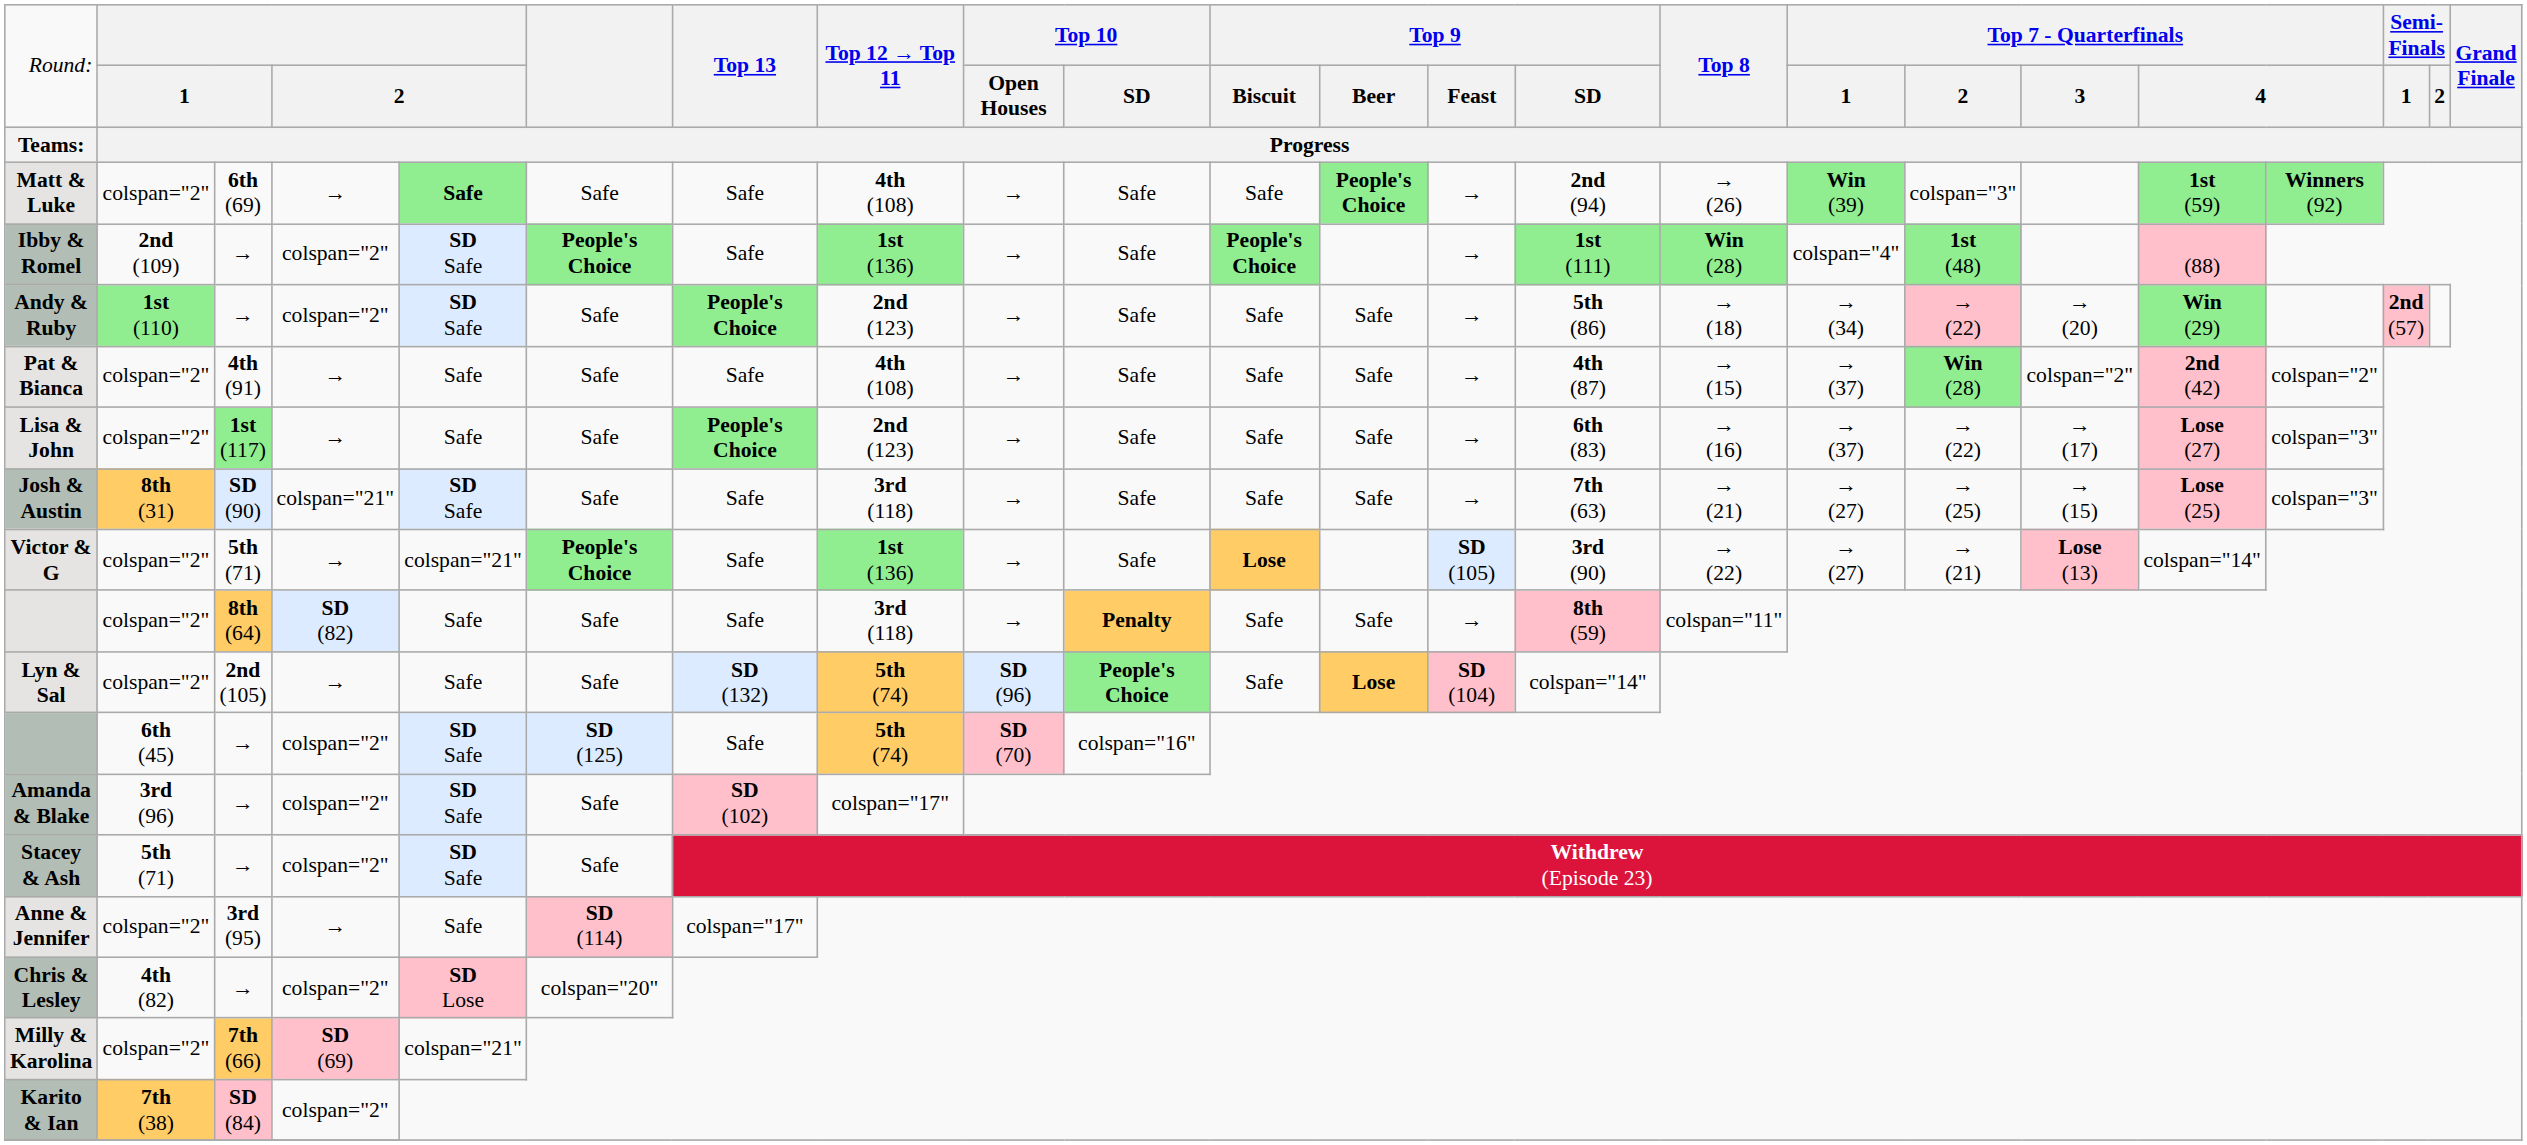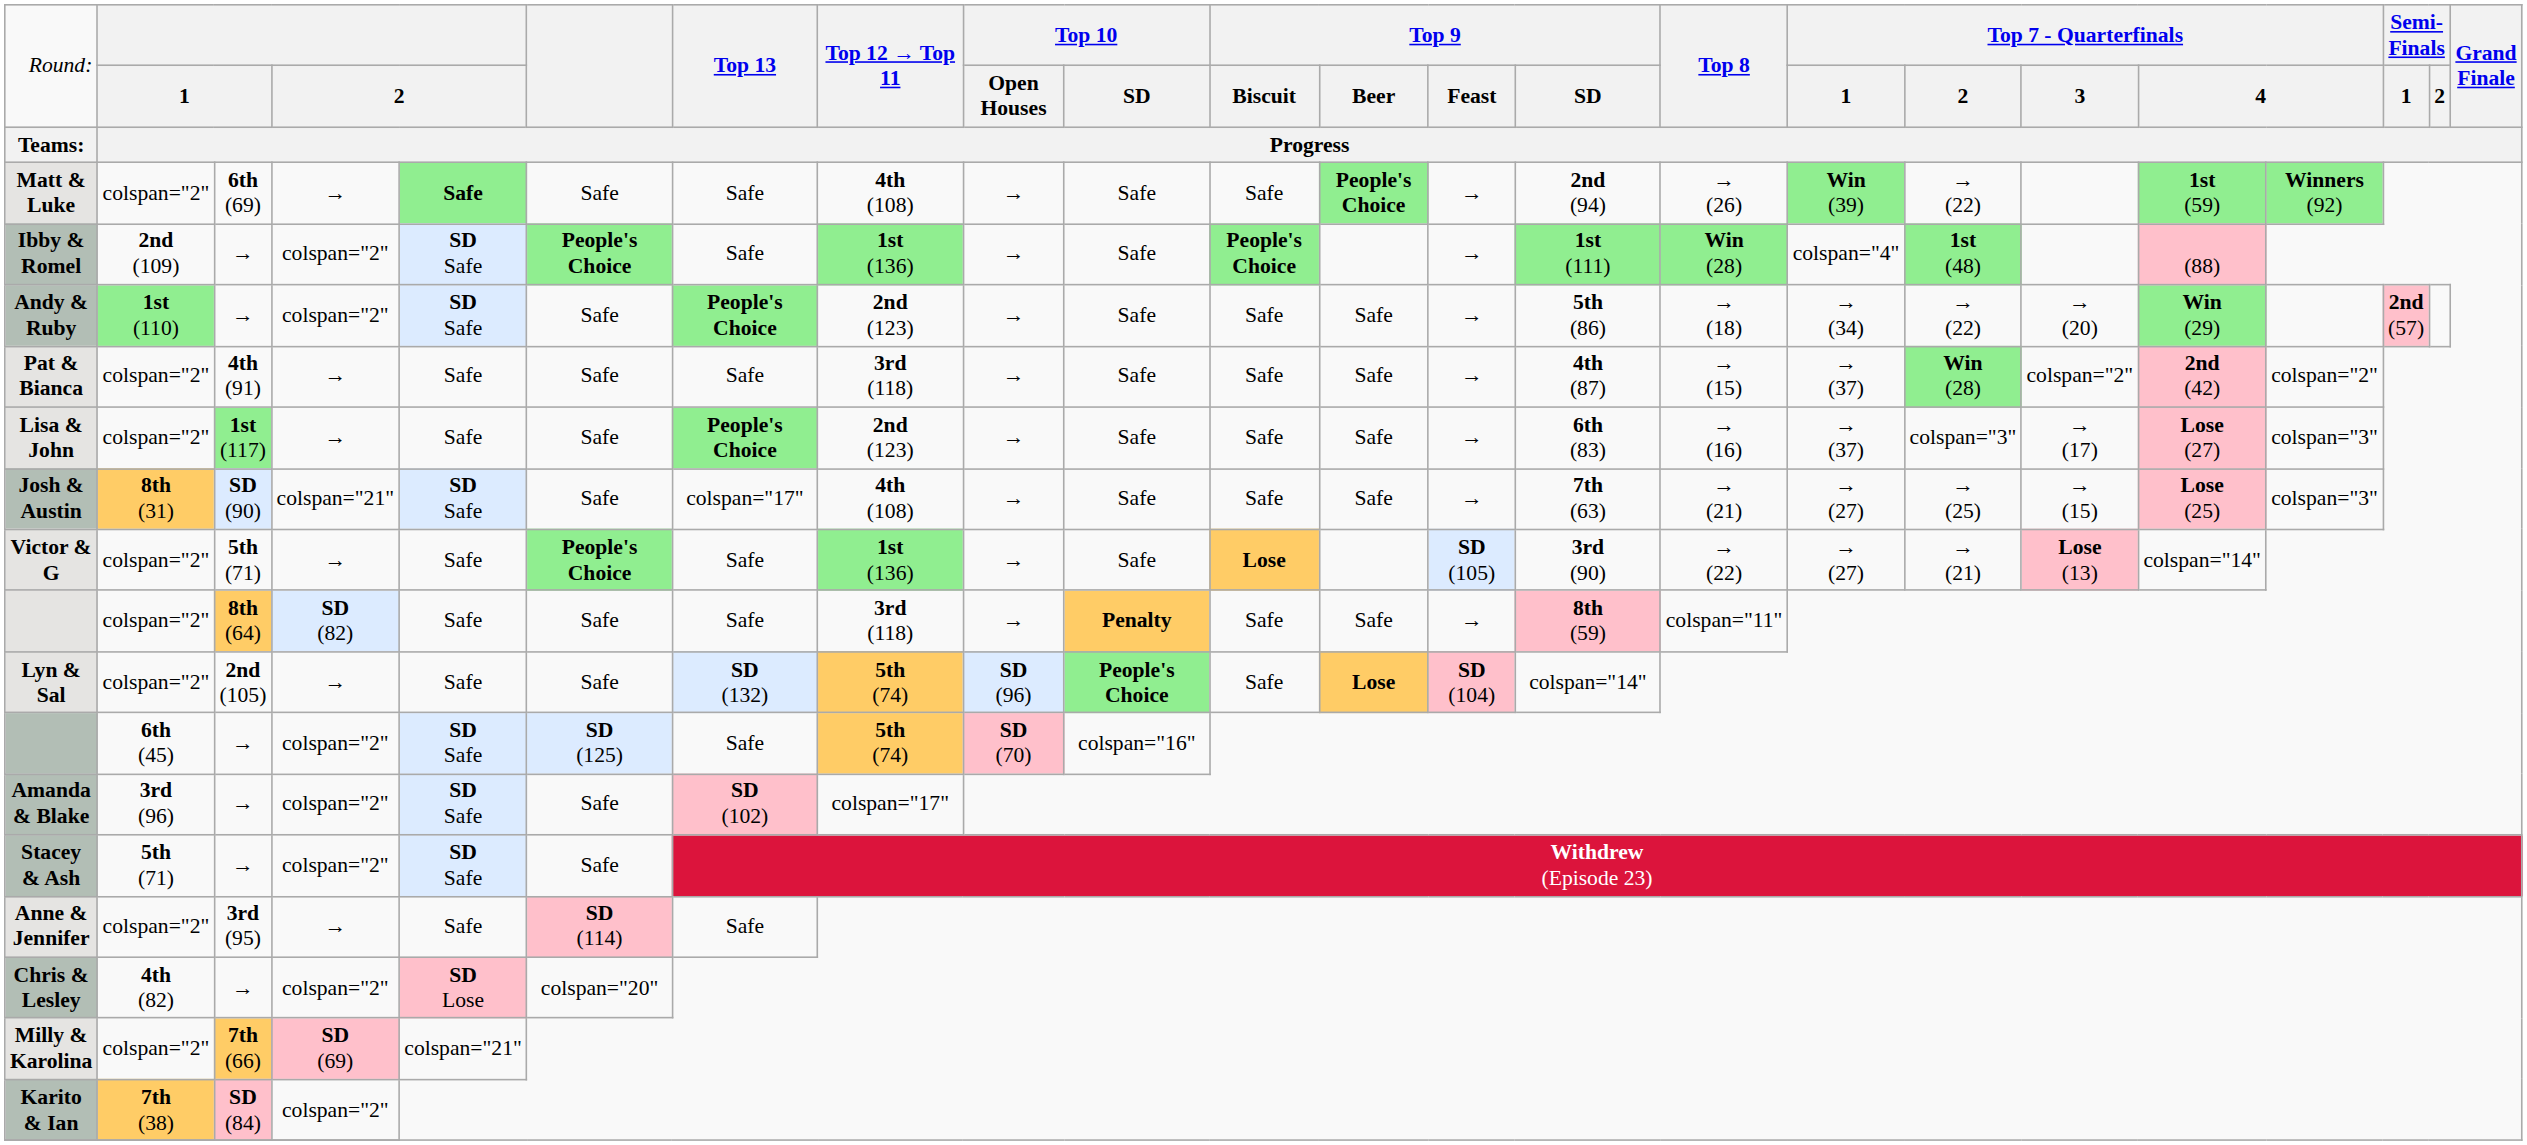(1963, 192) colspan="3" -> (1963, 192) → (22)
(1963, 314) pink background -> (1963, 314) no background
(890, 375) 4th (108) -> (890, 375) 3rd (118)
(1963, 437) → (22) -> (1963, 437) colspan="3"
(745, 498) Safe -> (745, 498) colspan="17"
(890, 498) 3rd (118) -> (890, 498) 4th (108)
(463, 559) colspan="21" -> (463, 559) Safe
(745, 925) colspan="17" -> (745, 925) Safe
